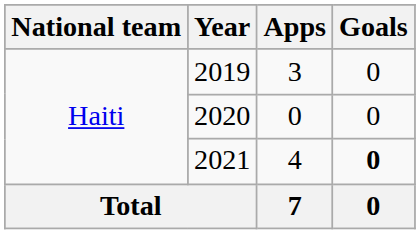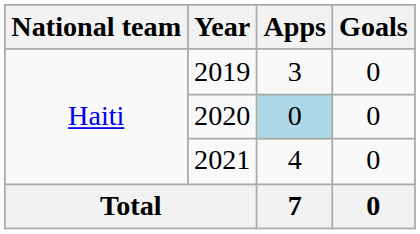(295, 116) no background -> (295, 116) lightblue background
(373, 160) bold -> (373, 160) normal
